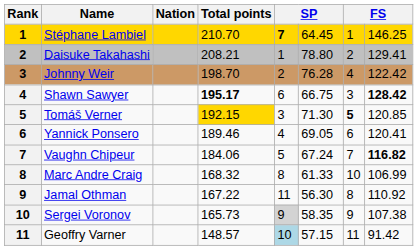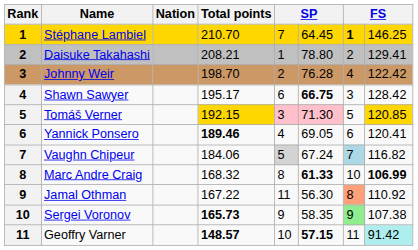(281, 34) bold -> (281, 34) normal
(350, 34) normal -> (350, 34) bold
(220, 94) bold -> (220, 94) normal
(317, 94) normal -> (317, 94) bold
(387, 94) bold -> (387, 94) normal
(281, 114) no background -> (281, 114) pink background
(317, 114) no background -> (317, 114) pink background
(350, 114) bold -> (350, 114) normal
(387, 114) no background -> (387, 114) gold background
(220, 134) normal -> (220, 134) bold
(281, 154) no background -> (281, 154) lightgrey background
(350, 154) no background -> (350, 154) lightblue background
(387, 154) bold -> (387, 154) normal
(317, 174) normal -> (317, 174) bold
(387, 174) normal -> (387, 174) bold
(350, 194) no background -> (350, 194) lightsalmon background
(220, 214) normal -> (220, 214) bold
(281, 214) lightgrey background -> (281, 214) no background
(350, 214) no background -> (350, 214) lightgreen background
(220, 235) normal -> (220, 235) bold
(284, 235) lightblue background -> (284, 235) no background
(317, 235) normal -> (317, 235) bold
(384, 235) no background -> (384, 235) paleturquoise background
